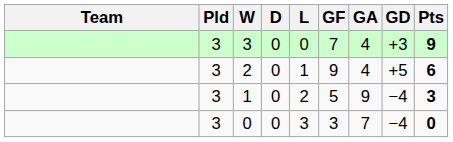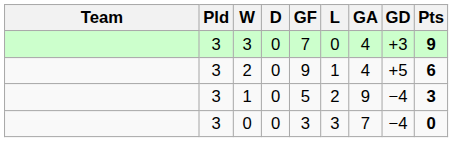columns swapped: (304, 17) <-> (334, 17)
